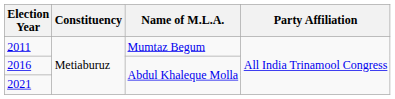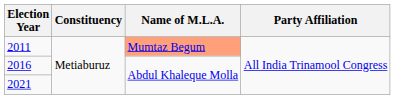(166, 46) no background -> (166, 46) lightsalmon background
